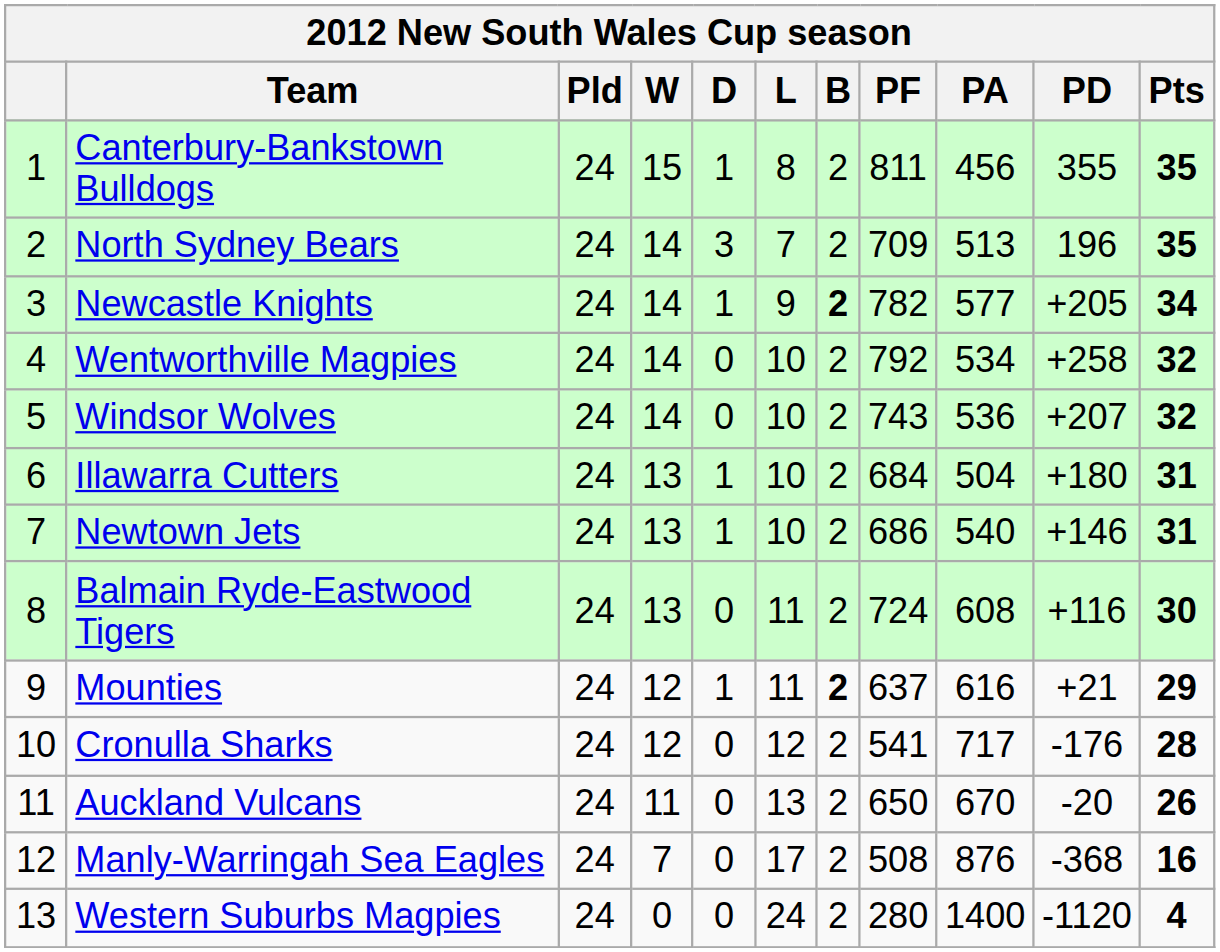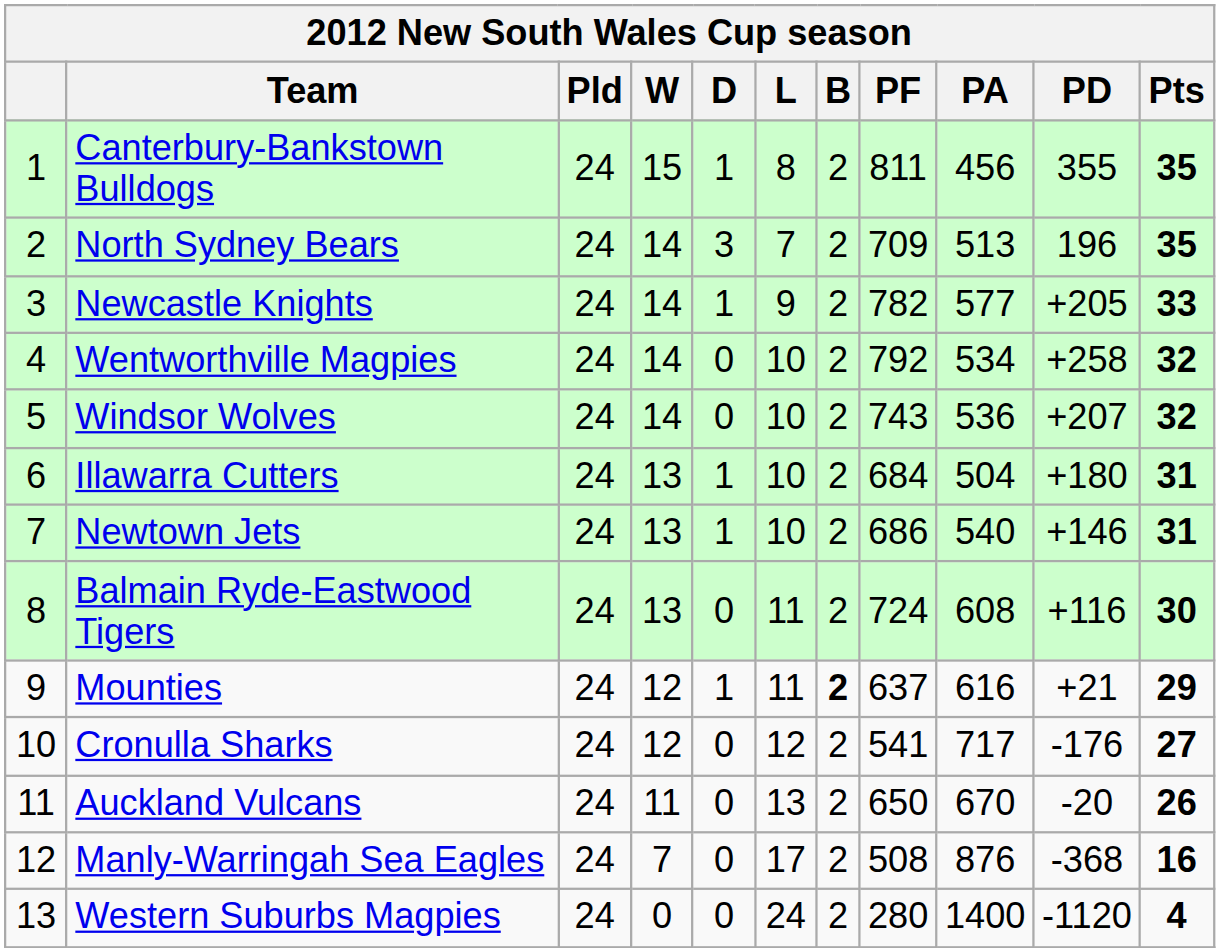(838, 303) bold -> (838, 303) normal
(1177, 303) 34 -> (1177, 303) 33
(1177, 745) 28 -> (1177, 745) 27
